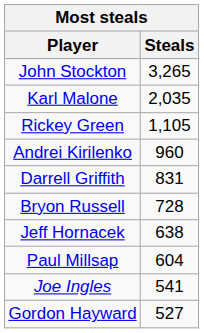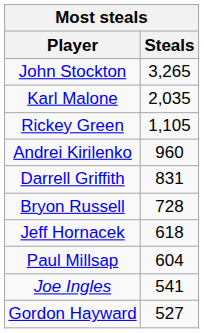(169, 233) 638 -> (169, 233) 618
